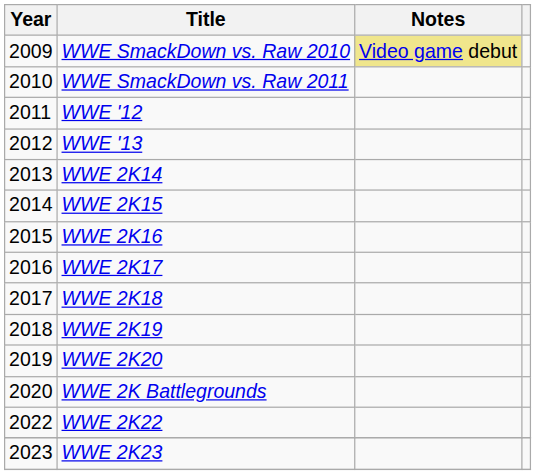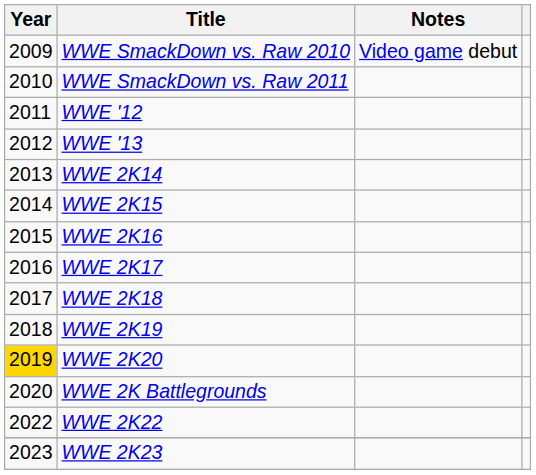(438, 50) khaki background -> (438, 50) no background
(31, 360) no background -> (31, 360) gold background
